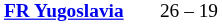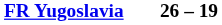(189, 11) normal -> (189, 11) bold
